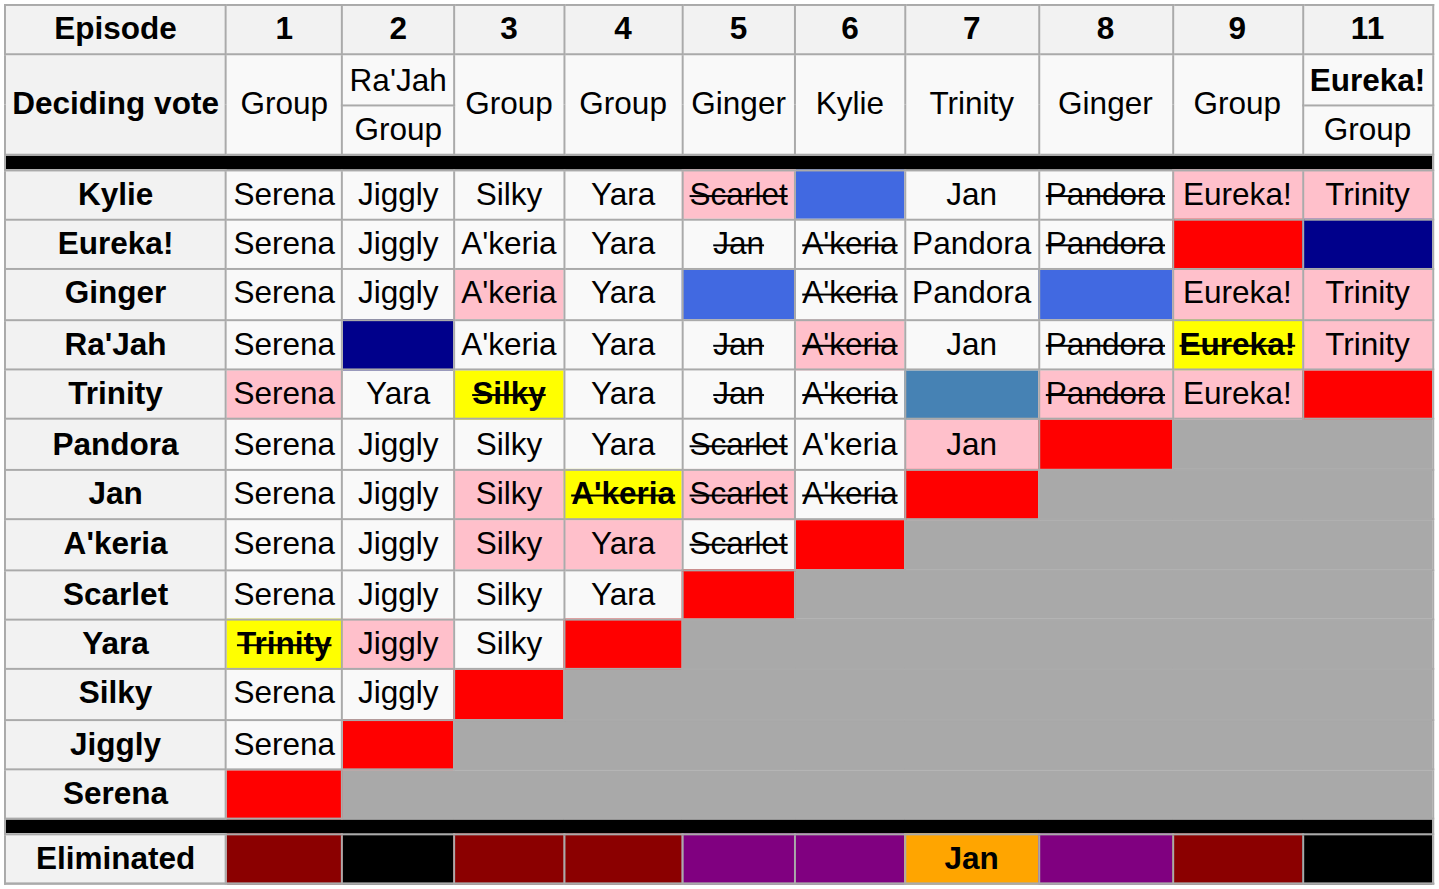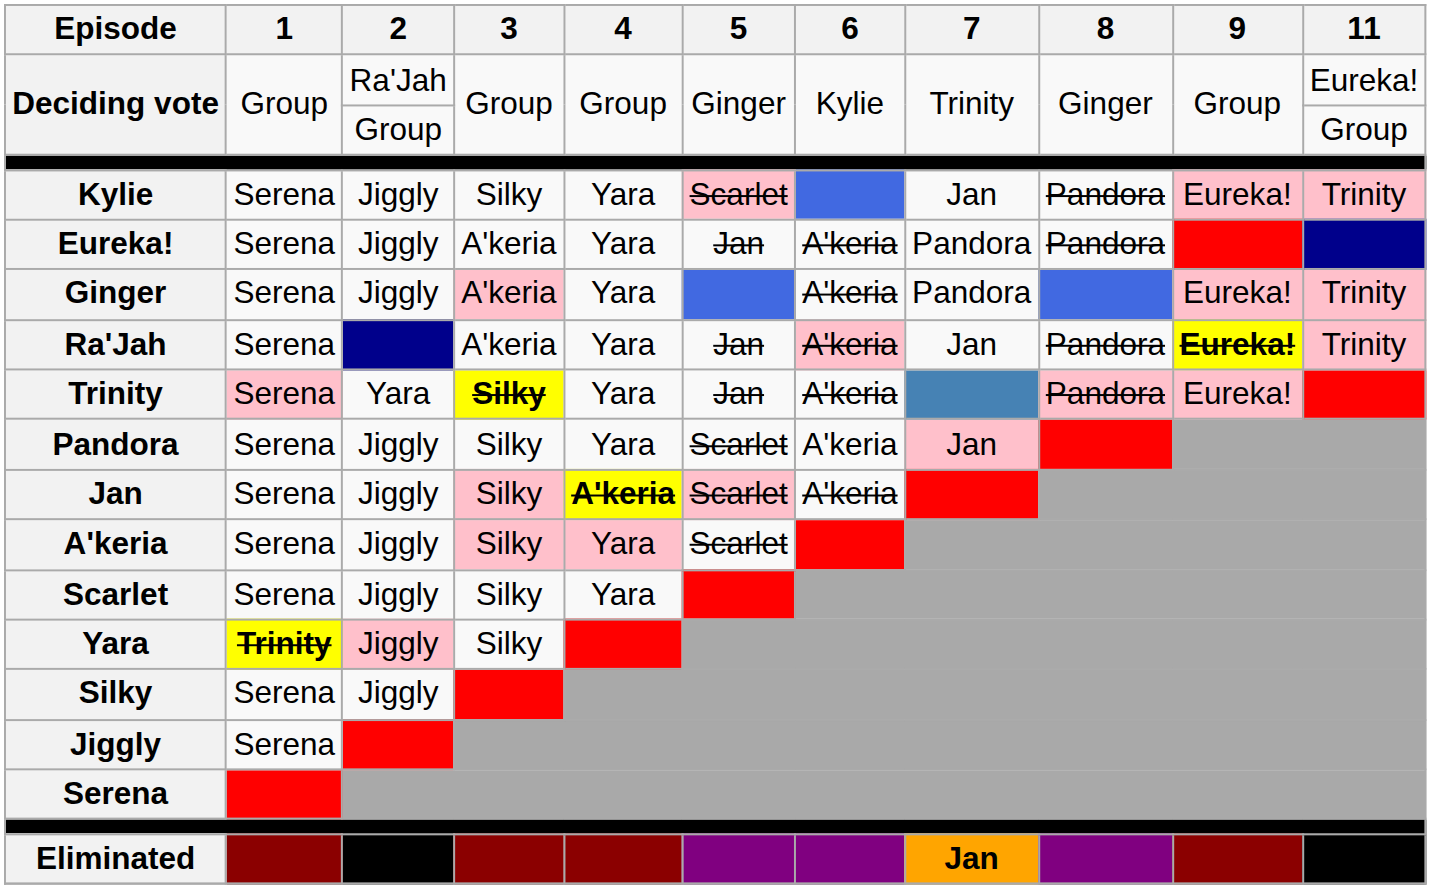(1368, 79) bold -> (1364, 79) normal
